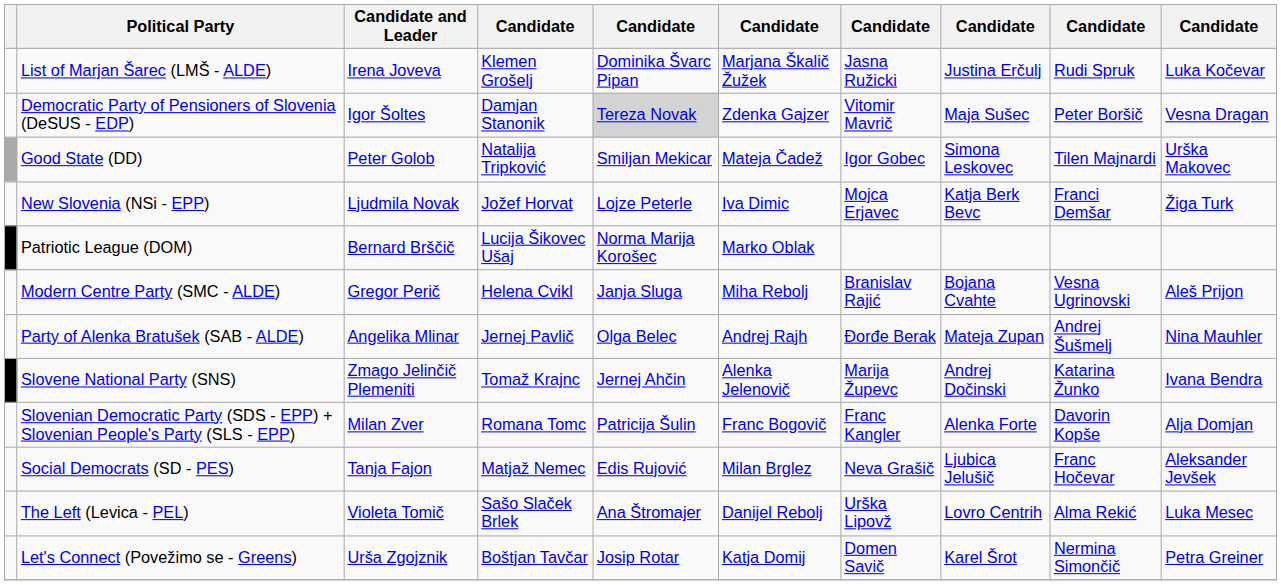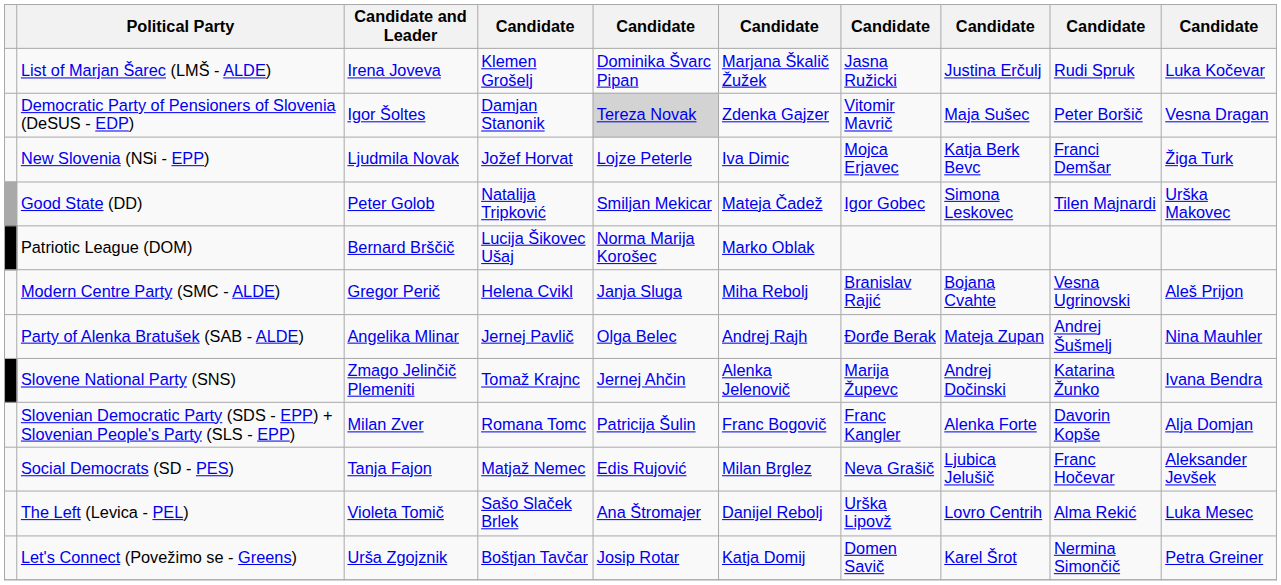rows swapped: (82, 159) <-> (115, 203)
